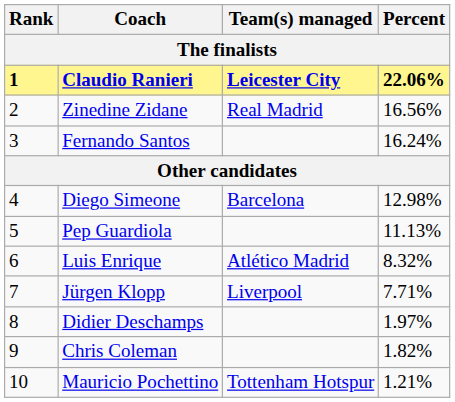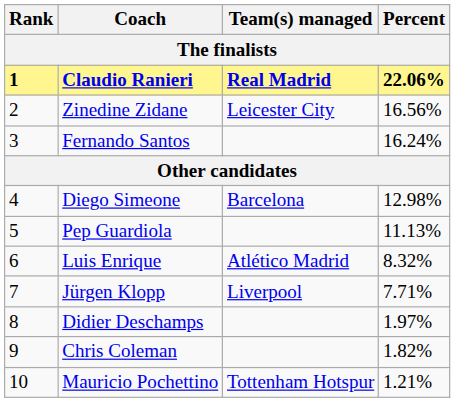(284, 79) Leicester City -> (279, 79) Real Madrid
(275, 110) Real Madrid -> (281, 110) Leicester City
